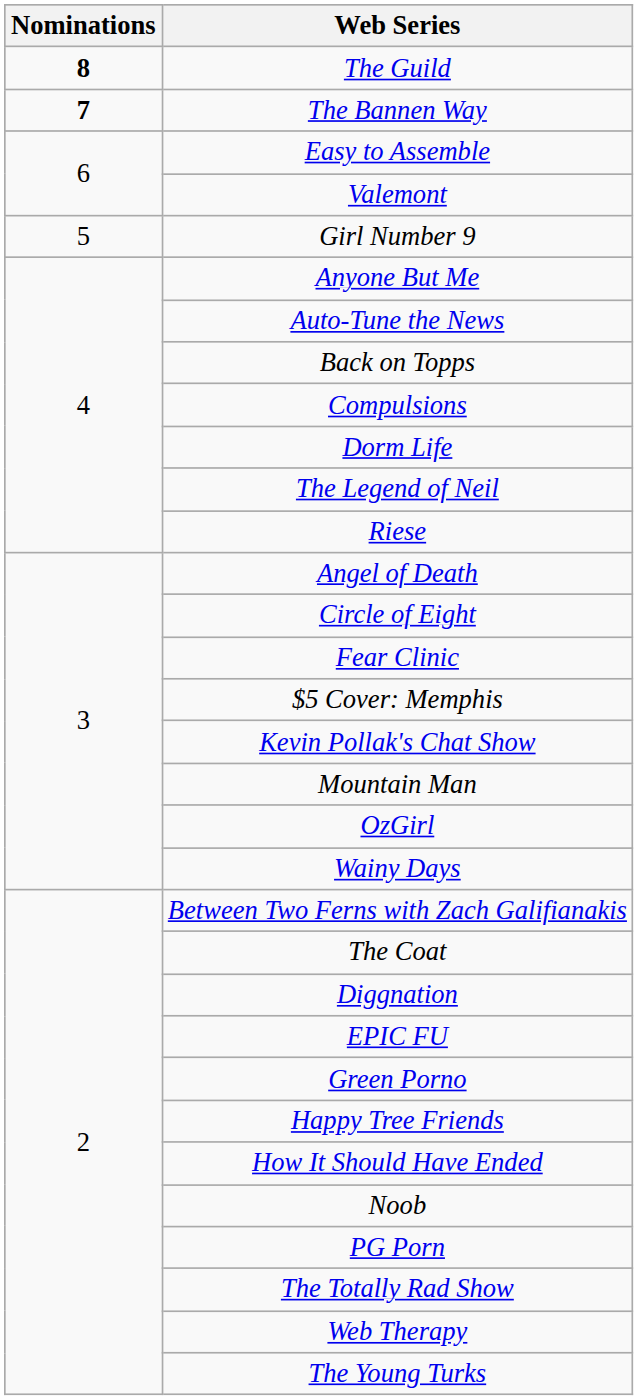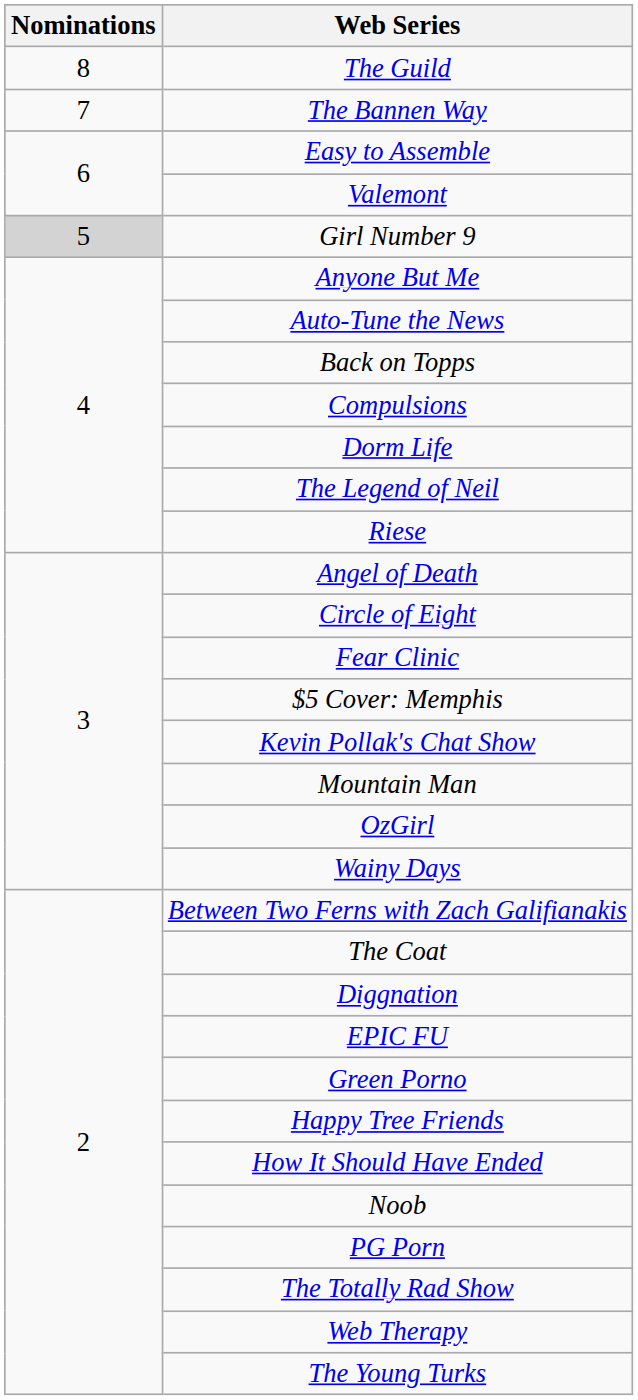(83, 67) bold -> (83, 67) normal
(83, 109) bold -> (83, 109) normal
(83, 236) no background -> (83, 236) lightgrey background
